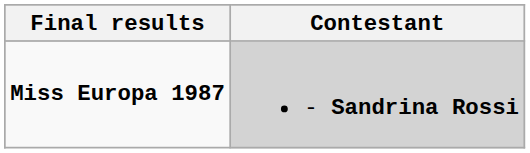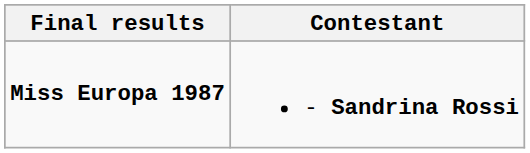(377, 108) lightgrey background -> (377, 108) no background
